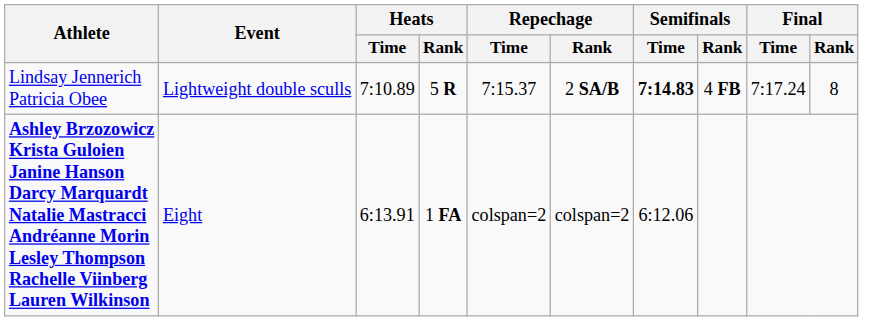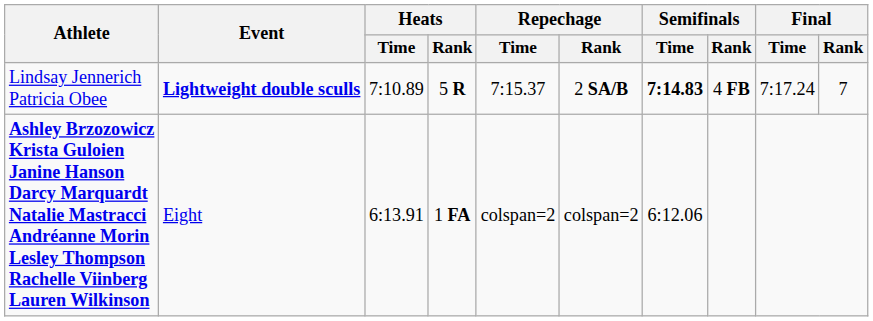(257, 88) normal -> (262, 88) bold
(834, 88) 8 -> (843, 88) 7
